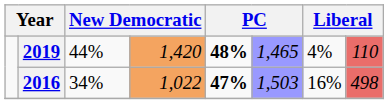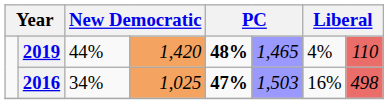(180, 82) 1,022 -> (180, 82) 1,025
